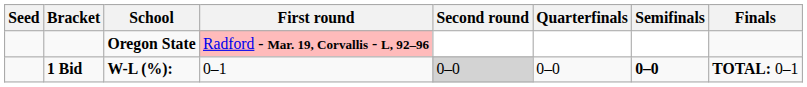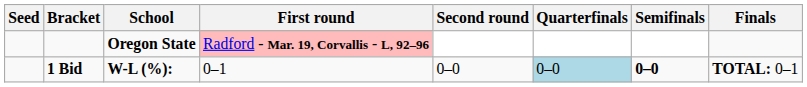(448, 69) lightgrey background -> (448, 69) no background
(548, 69) no background -> (548, 69) lightblue background
